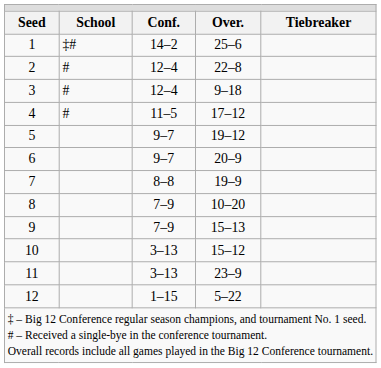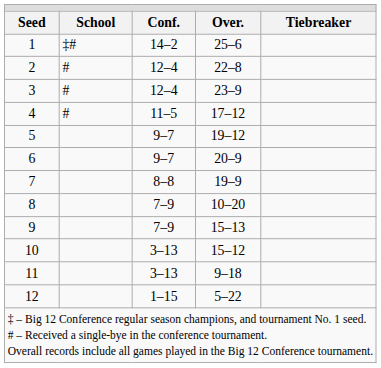(228, 91) 9–18 -> (228, 91) 23–9
(228, 273) 23–9 -> (228, 273) 9–18
